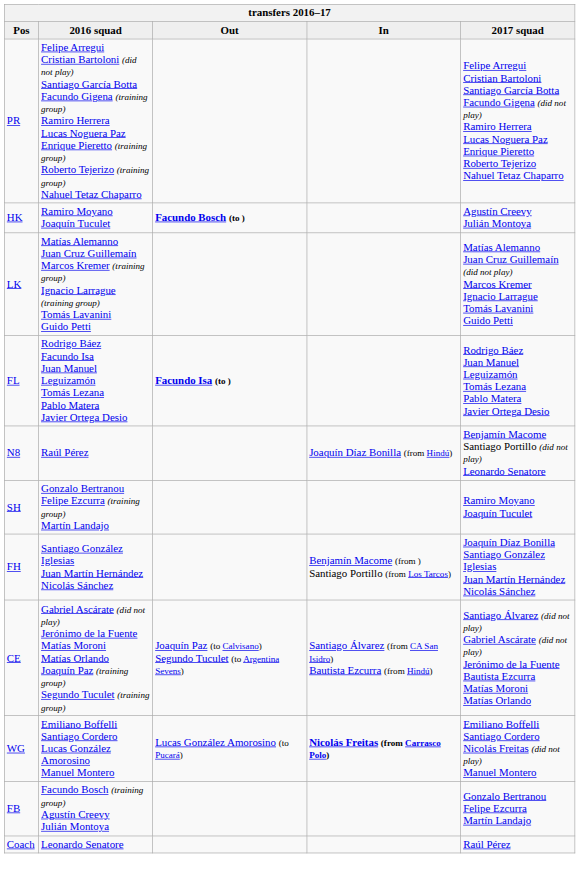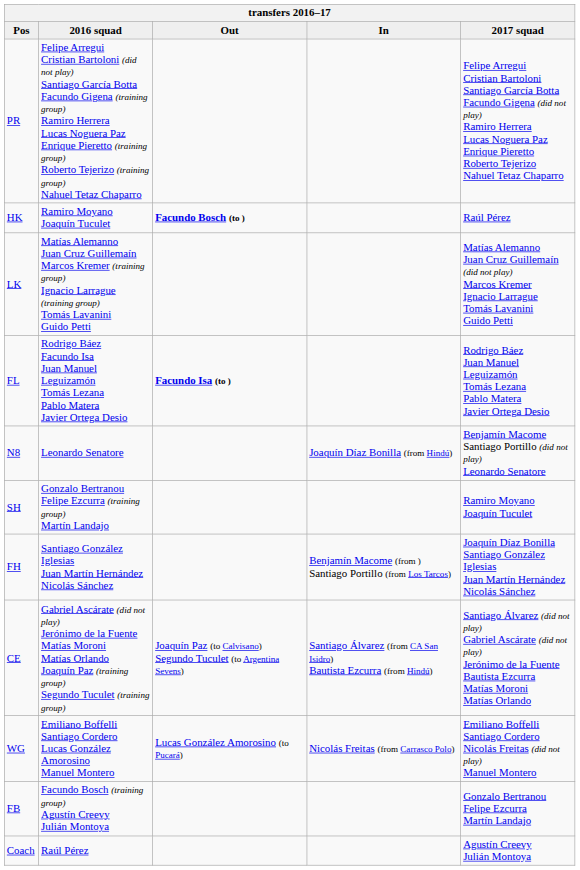(497, 217) Agustín Creevy Julián Montoya -> (487, 217) Raúl Pérez
(65, 453) Raúl Pérez -> (82, 453) Leonardo Senatore
(375, 748) bold -> (382, 748) normal
(82, 844) Leonardo Senatore -> (65, 850) Raúl Pérez
(487, 844) Raúl Pérez -> (497, 850) Agustín Creevy Julián Montoya
